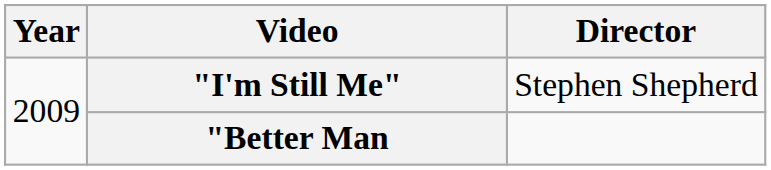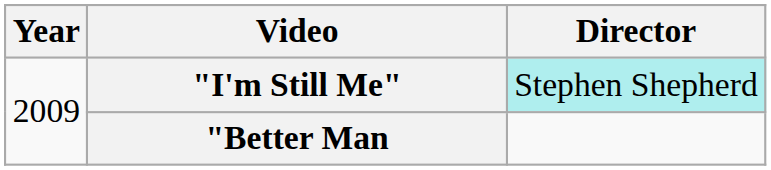(636, 84) no background -> (636, 84) paleturquoise background
